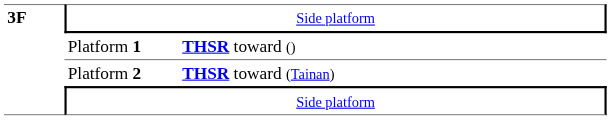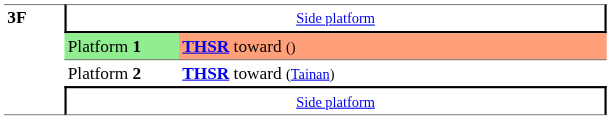(104, 46) no background -> (104, 46) lightgreen background
(239, 46) no background -> (239, 46) lightsalmon background
